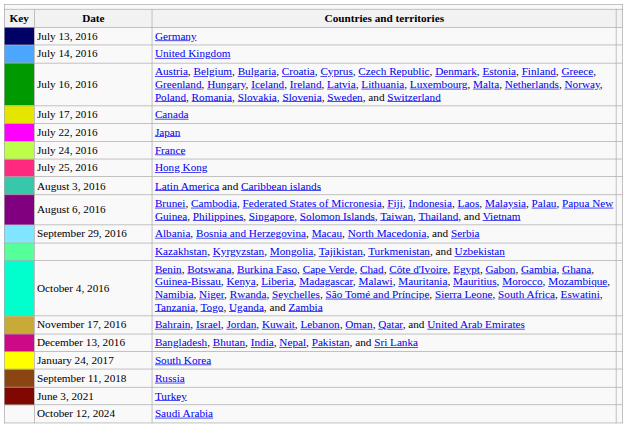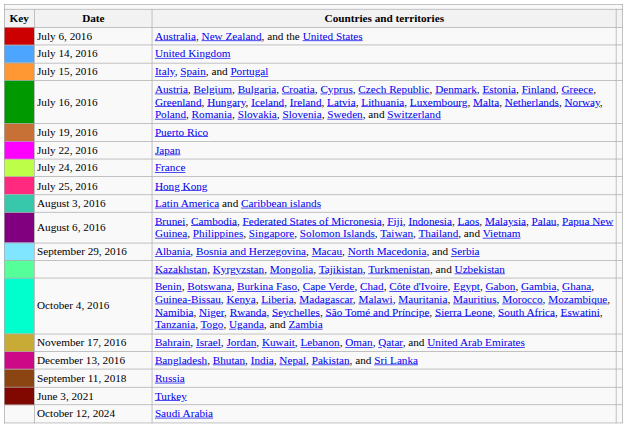+ row: (65, 36)
- row: (67, 36)
+ row: (67, 71)
- row: (67, 114)
+ row: (67, 132)
- row: (75, 360)
